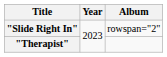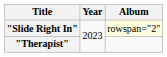(134, 28) no background -> (134, 28) lightyellow background
